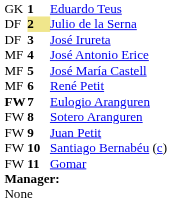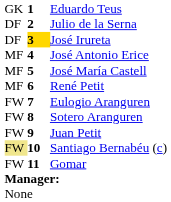(30, 24) khaki background -> (30, 24) no background
(30, 39) no background -> (30, 39) gold background
(15, 101) bold -> (14, 101) normal
(14, 148) no background -> (14, 148) khaki background
